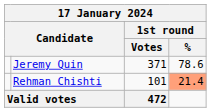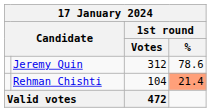(157, 64) 371 -> (157, 64) 312
(157, 82) 101 -> (157, 82) 104
